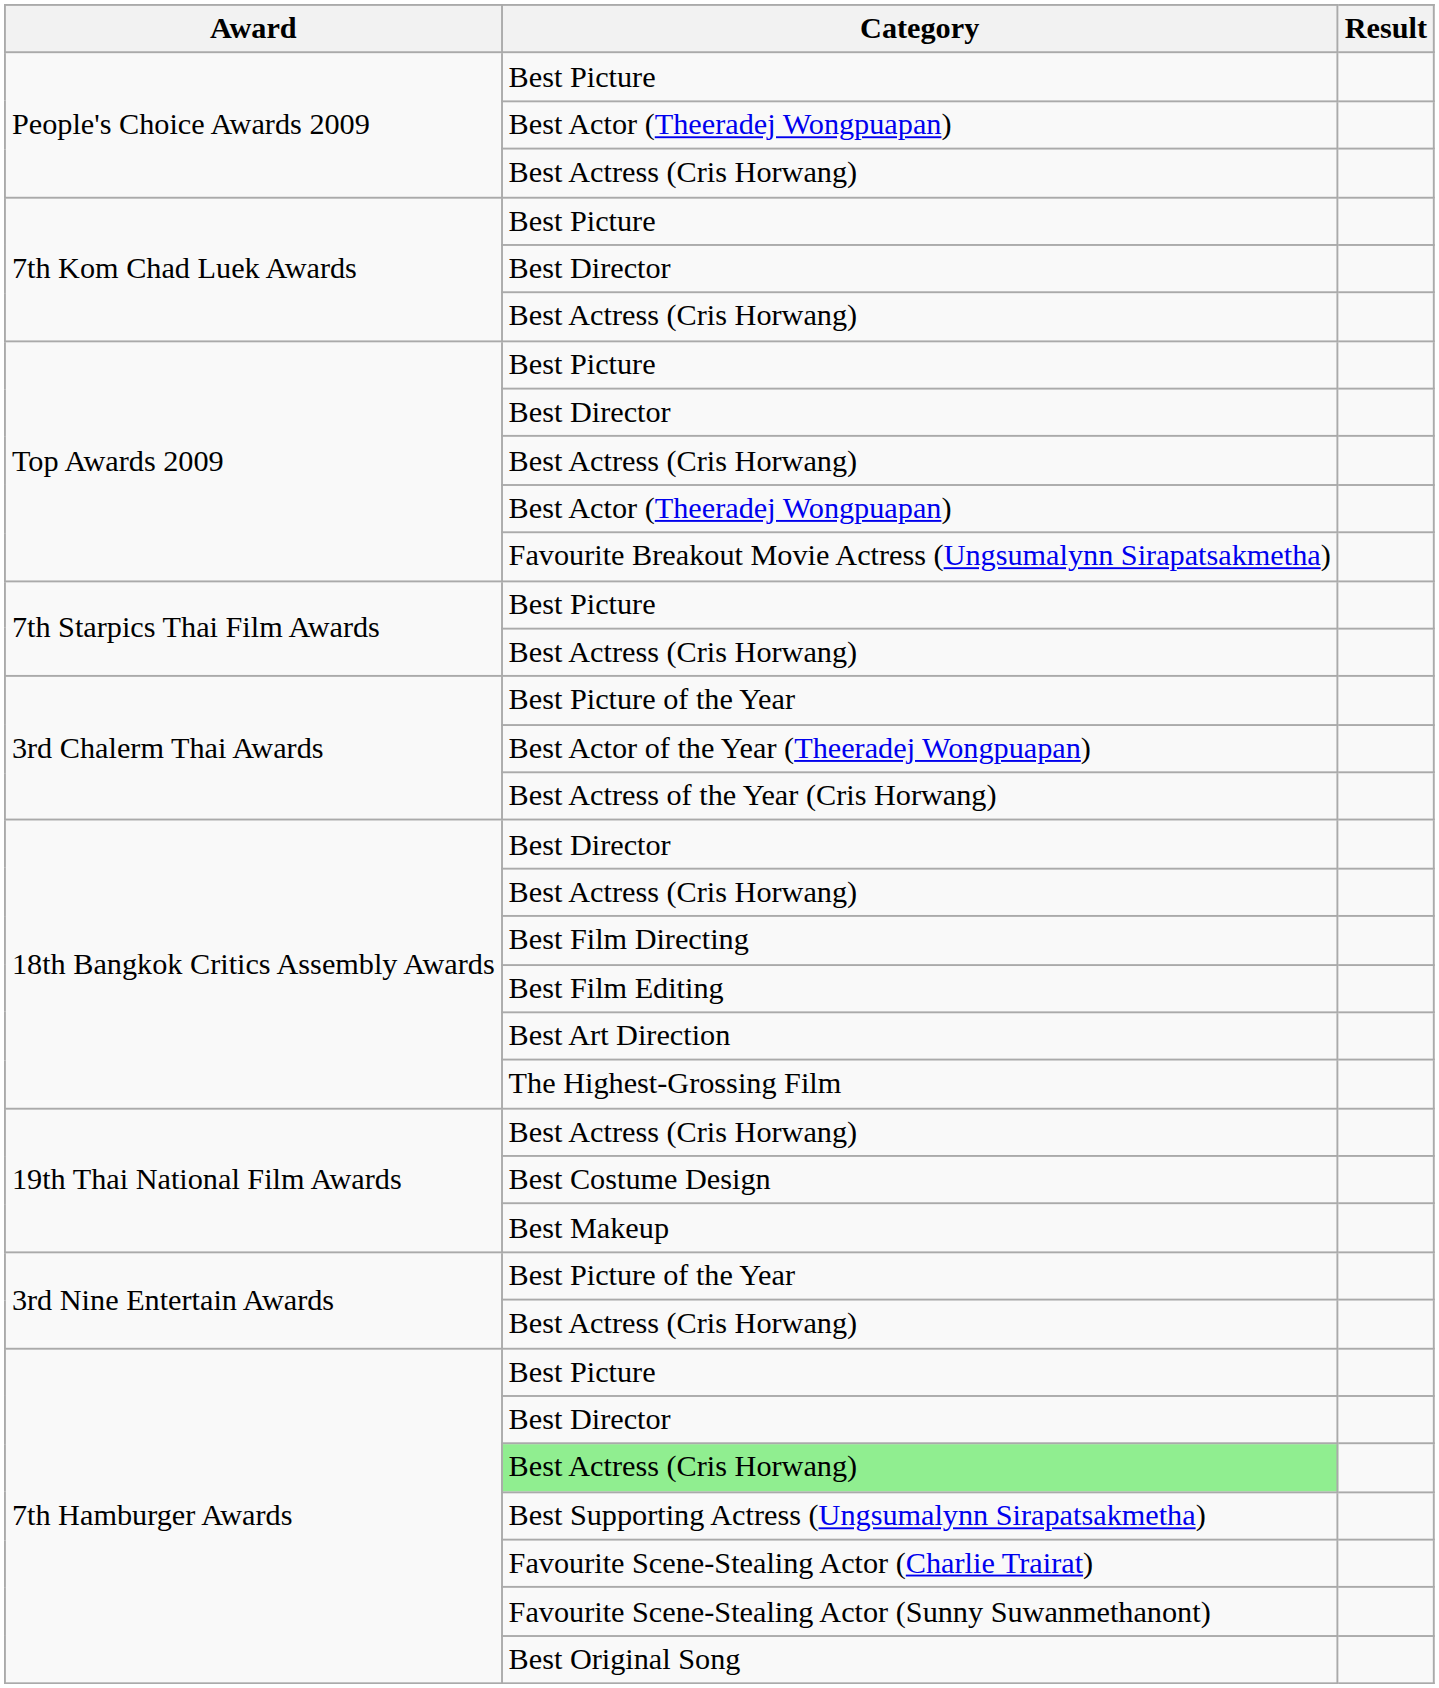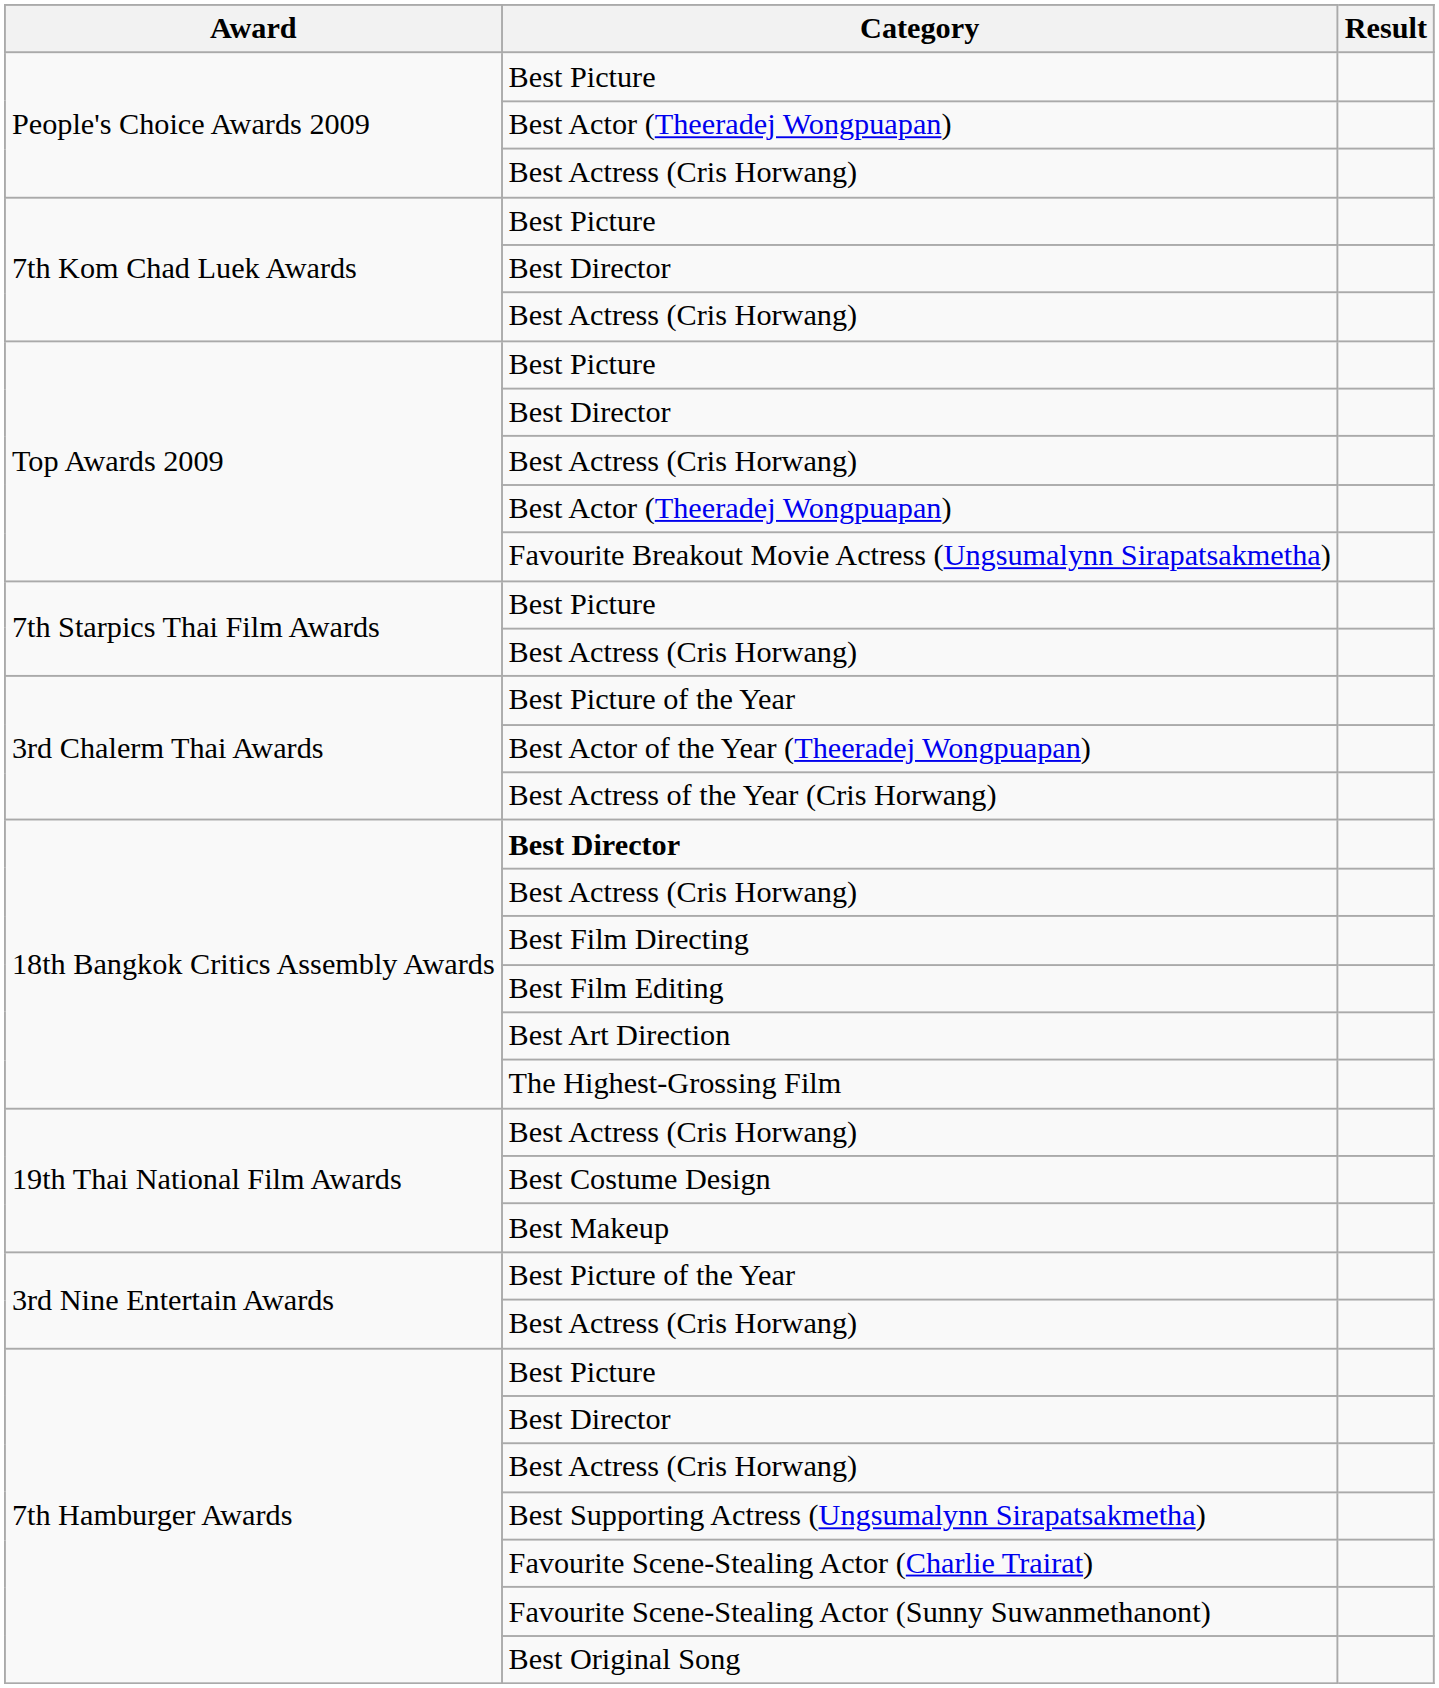(590, 843) normal -> (594, 843) bold
(683, 1467) lightgreen background -> (683, 1467) no background
